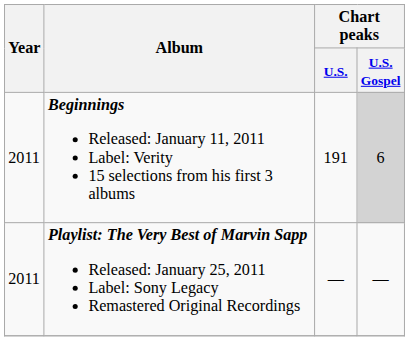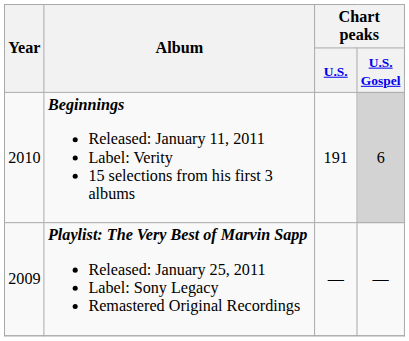(24, 157) 2011 -> (24, 157) 2010
(24, 279) 2011 -> (24, 279) 2009
